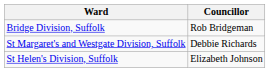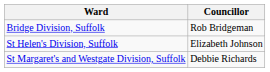rows swapped: (62, 59) <-> (96, 43)
